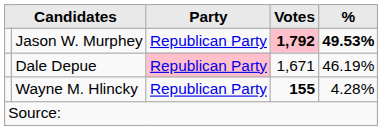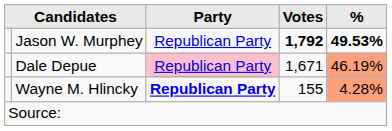(296, 40) pink background -> (304, 40) no background
(348, 65) no background -> (357, 65) lightsalmon background
(208, 89) normal -> (213, 89) bold
(302, 89) bold -> (311, 89) normal
(353, 89) no background -> (361, 89) lightsalmon background
